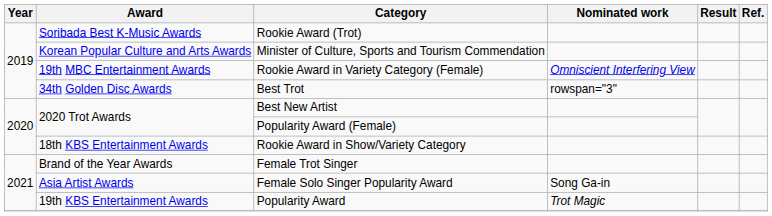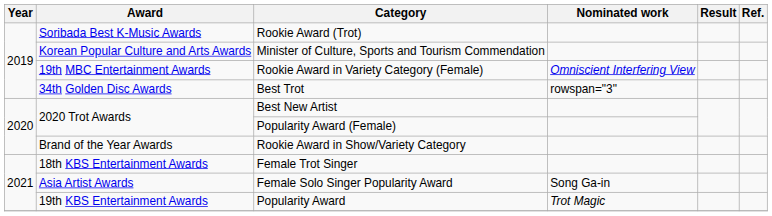(123, 145) 18th KBS Entertainment Awards -> (106, 145) Brand of the Year Awards
(106, 164) Brand of the Year Awards -> (123, 164) 18th KBS Entertainment Awards
